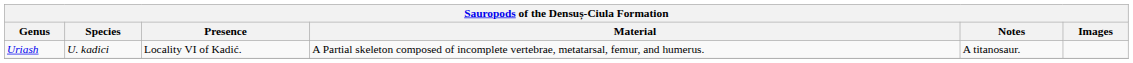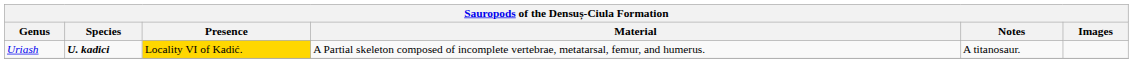(88, 49) normal -> (88, 49) bold
(193, 49) no background -> (194, 49) gold background
